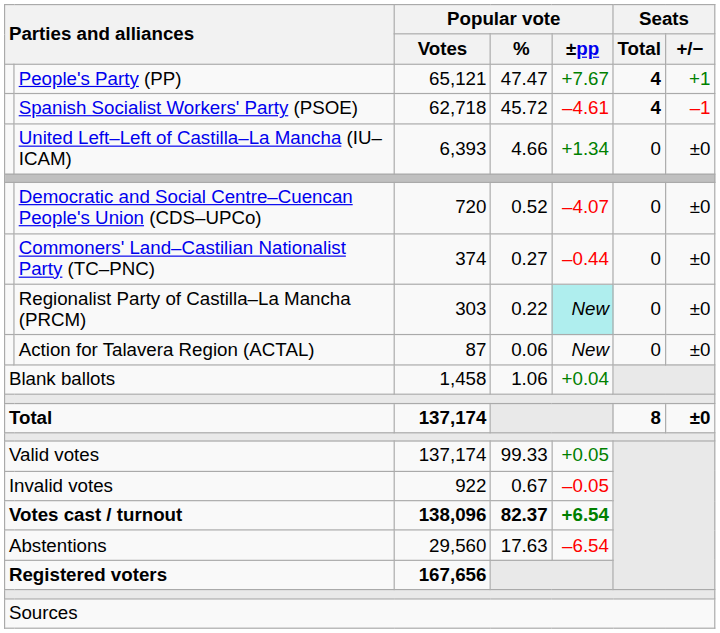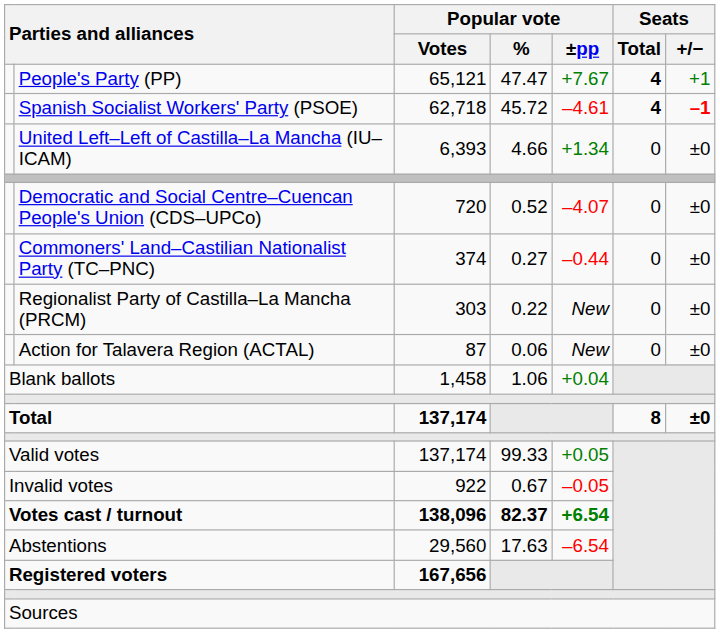(700, 108) normal -> (700, 108) bold
(590, 309) paleturquoise background -> (590, 309) no background
